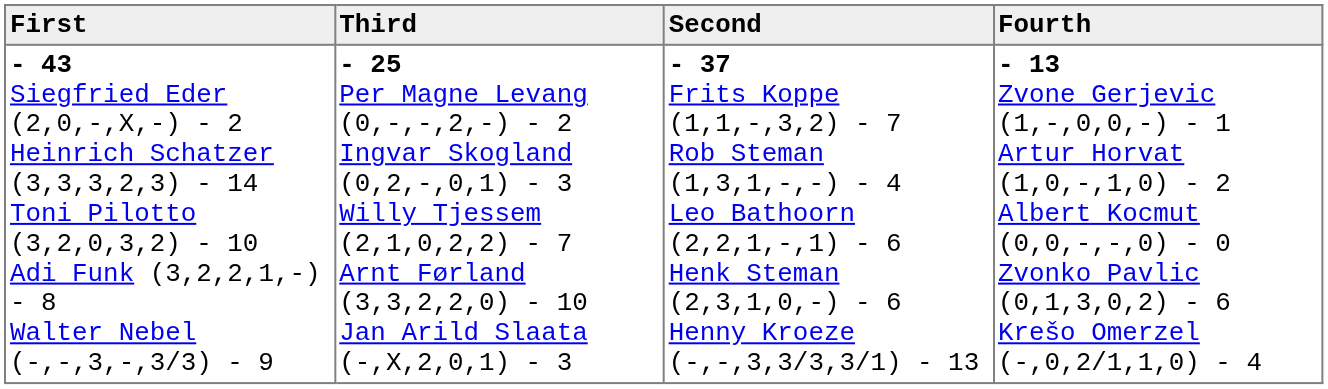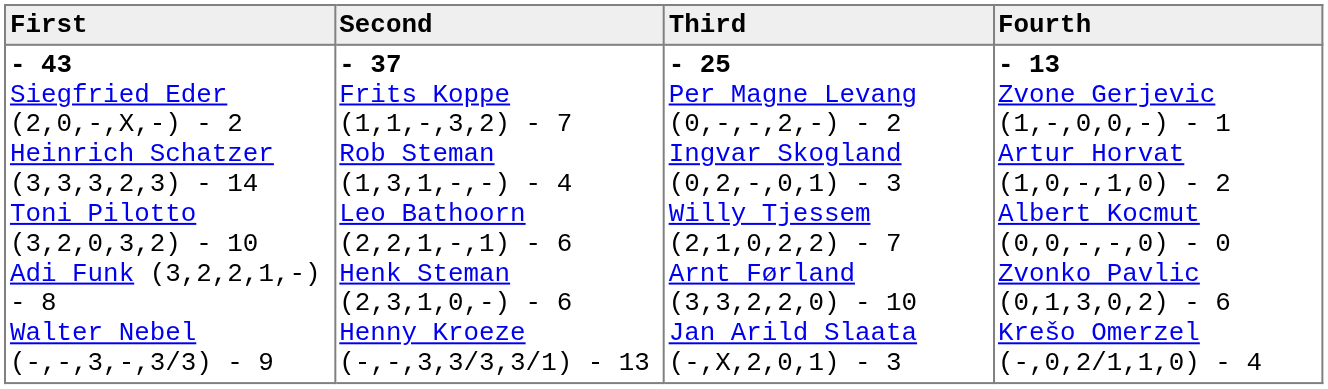columns swapped: (715, 25) <-> (378, 25)
